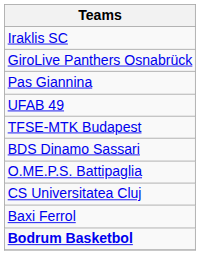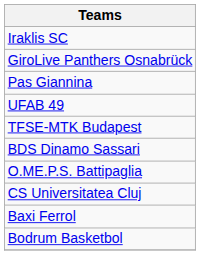(70, 238) bold -> (65, 238) normal
